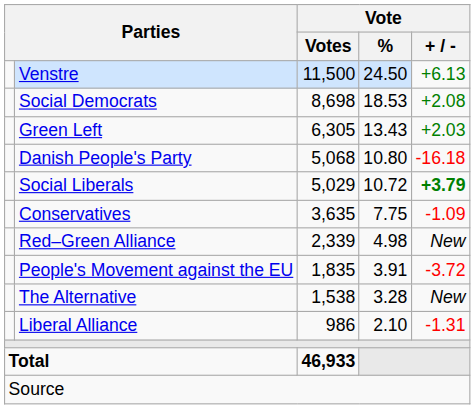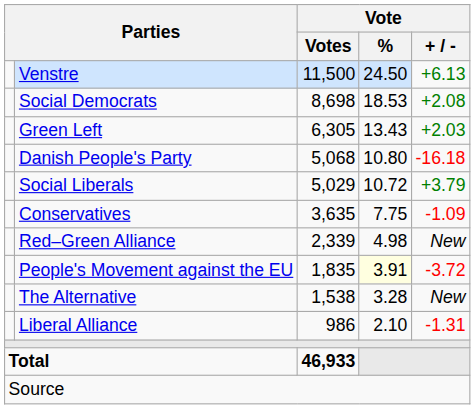(443, 185) bold -> (443, 185) normal
(390, 269) no background -> (390, 269) lightyellow background
